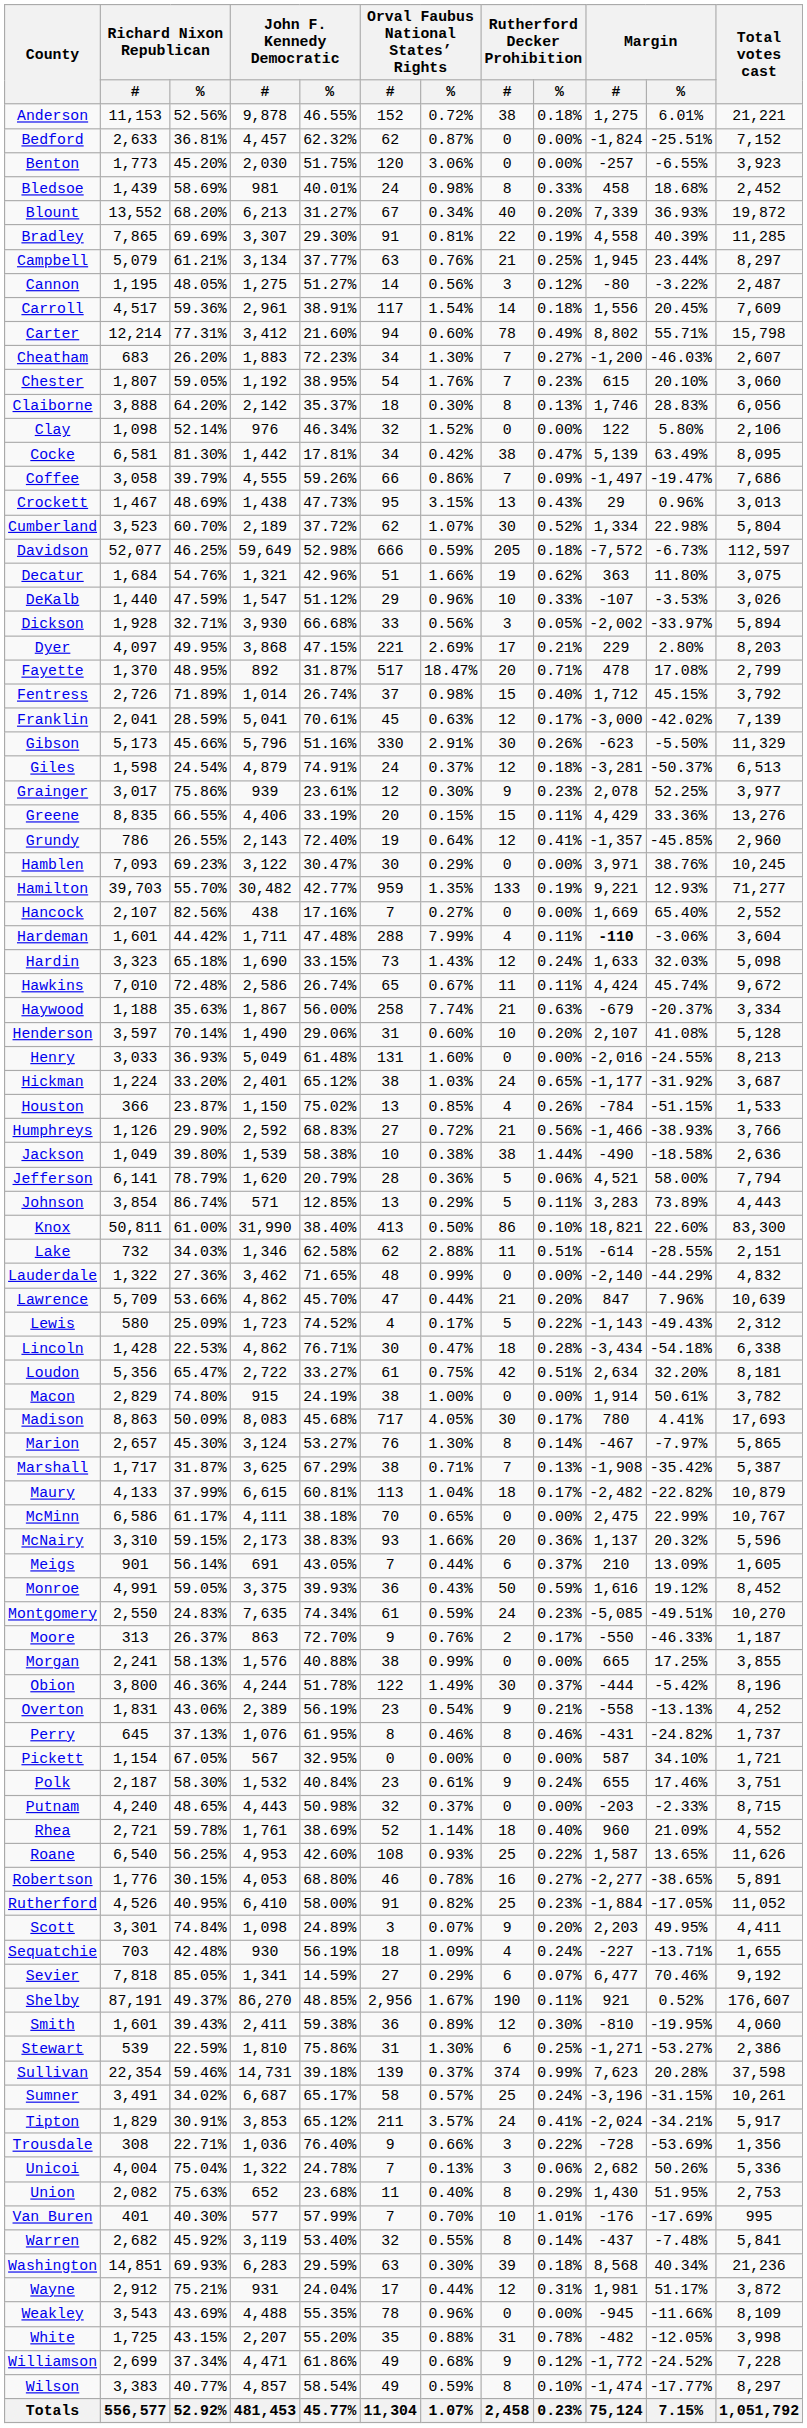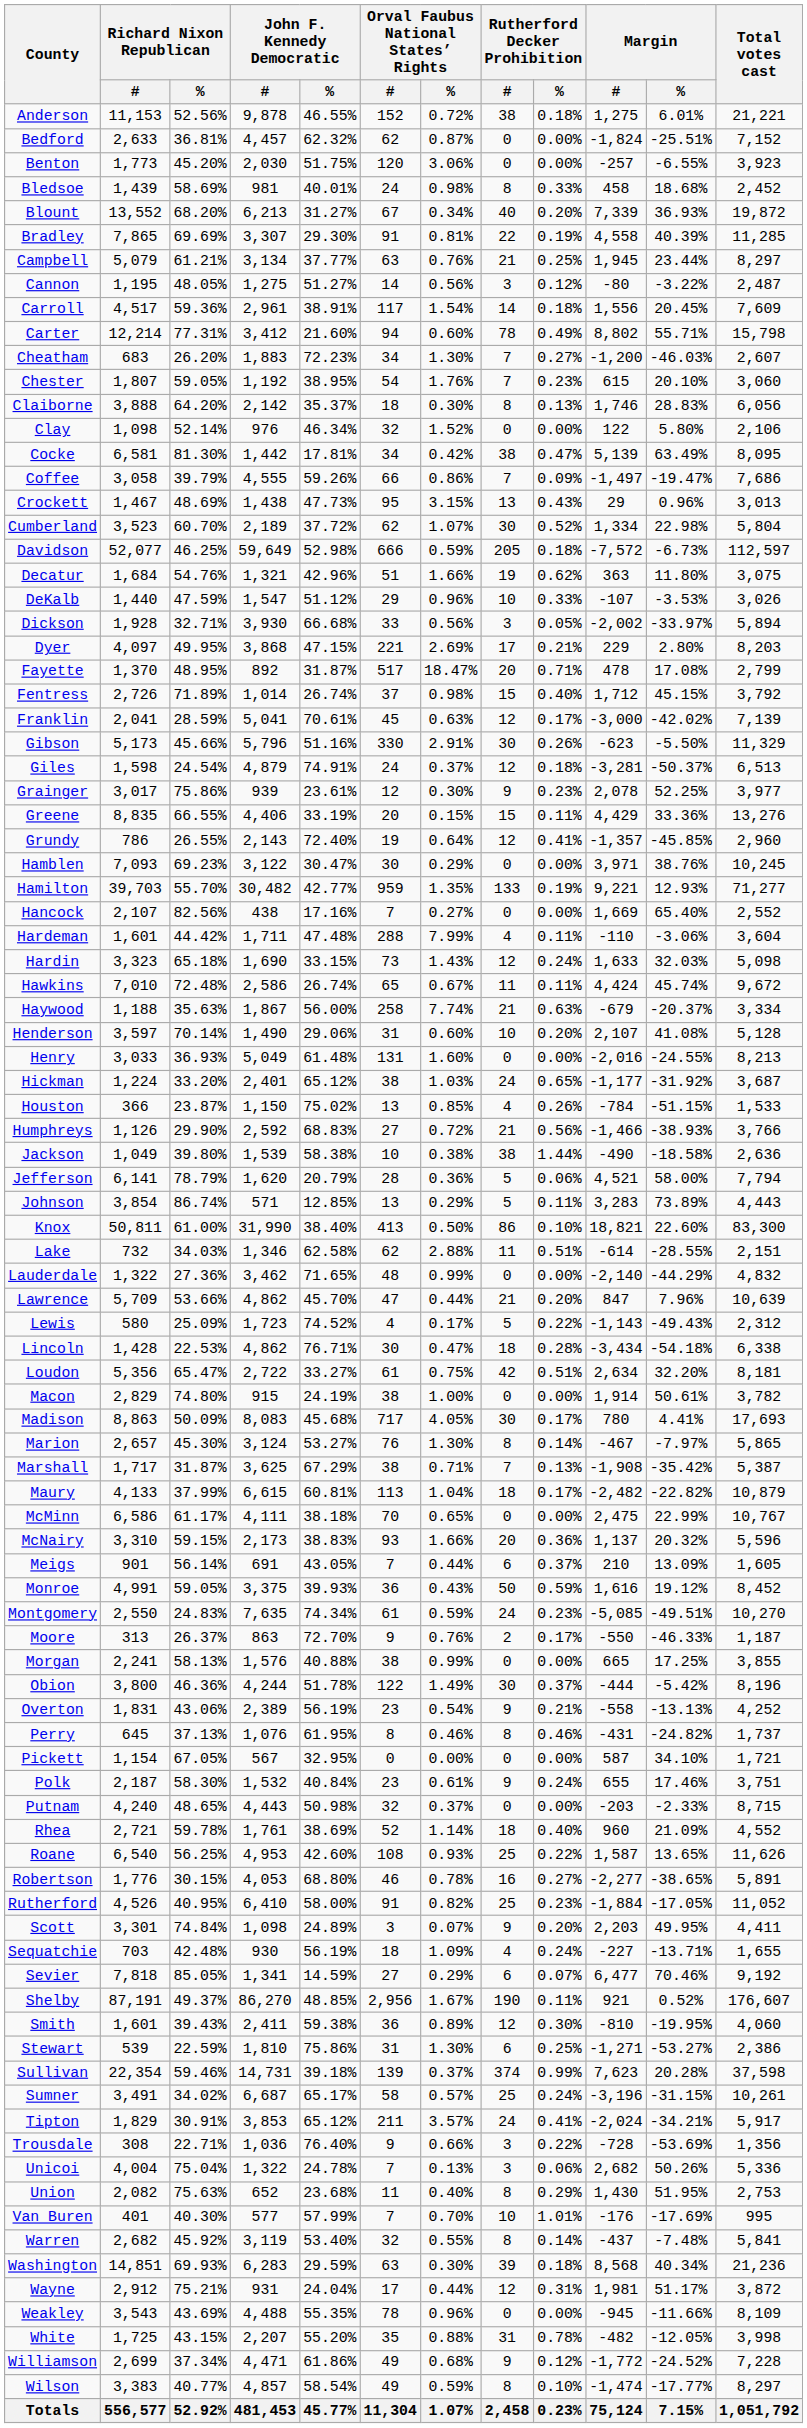(616, 937) bold -> (616, 937) normal
